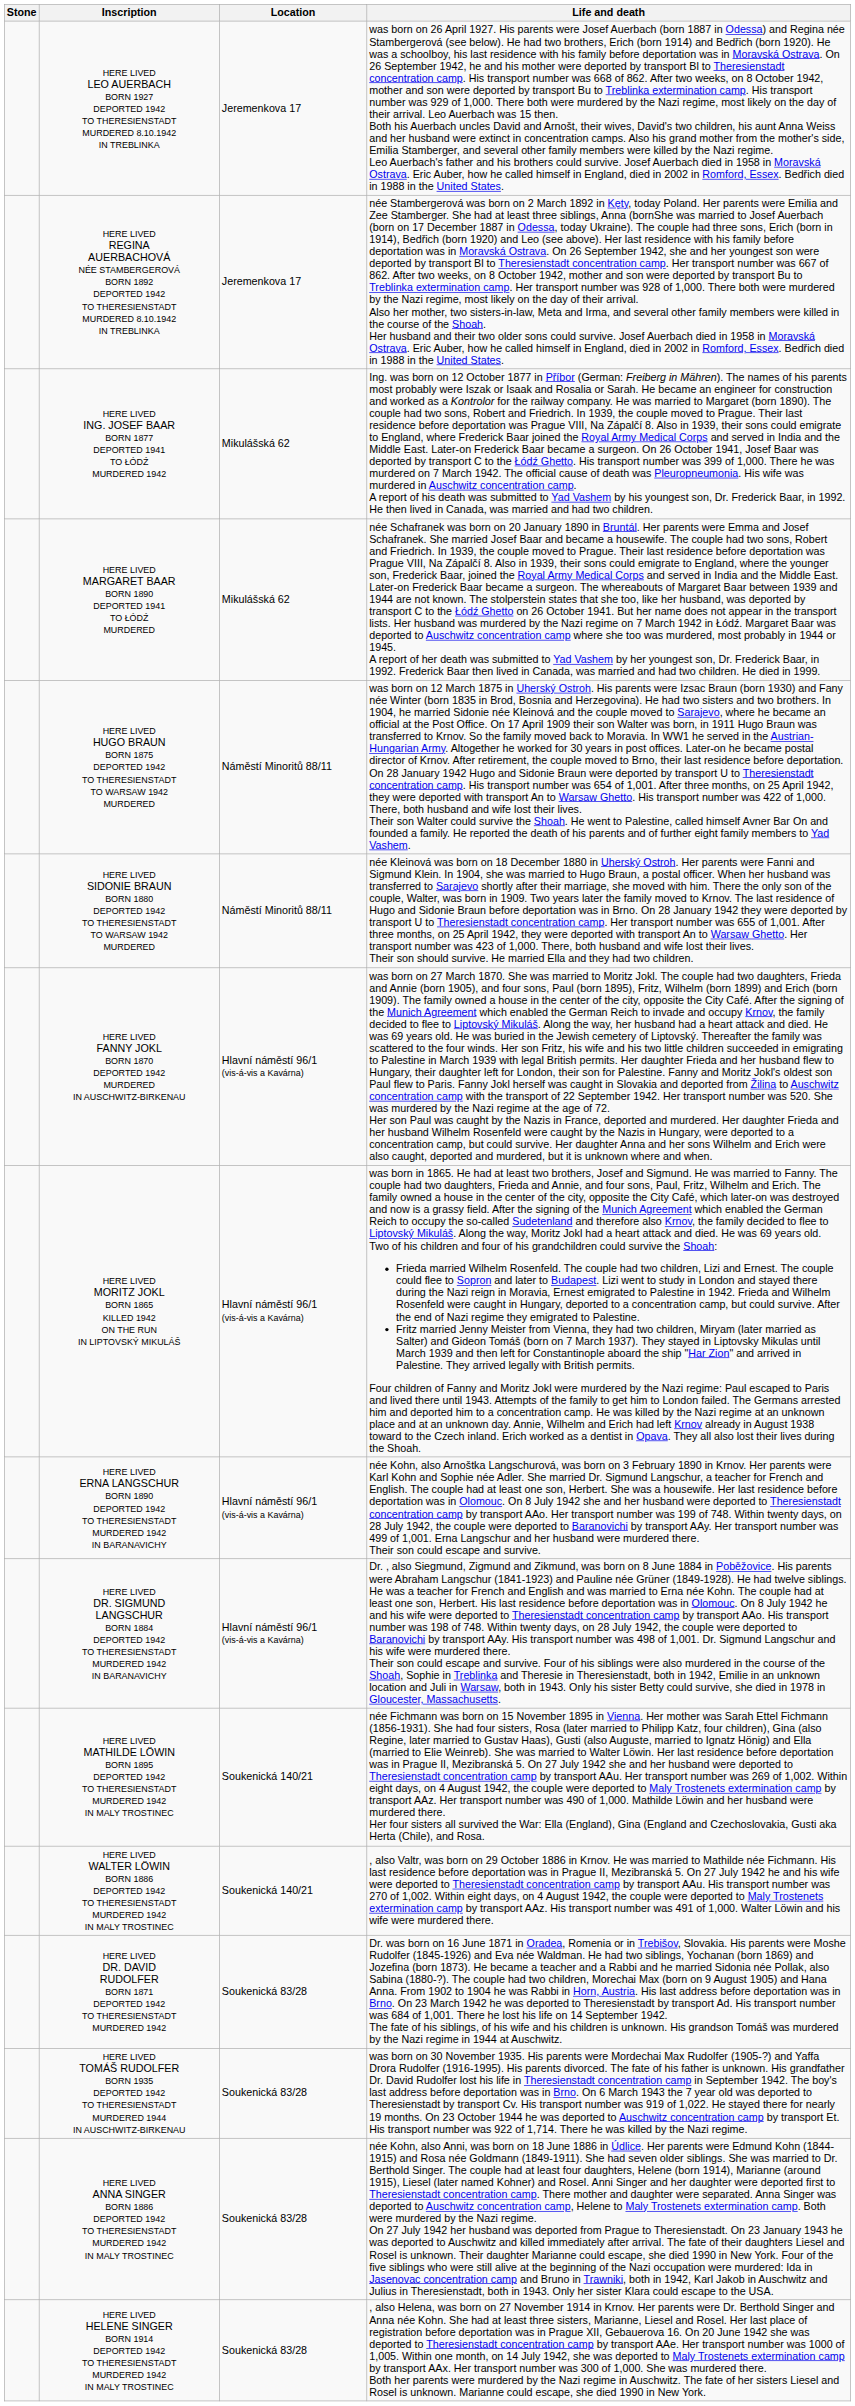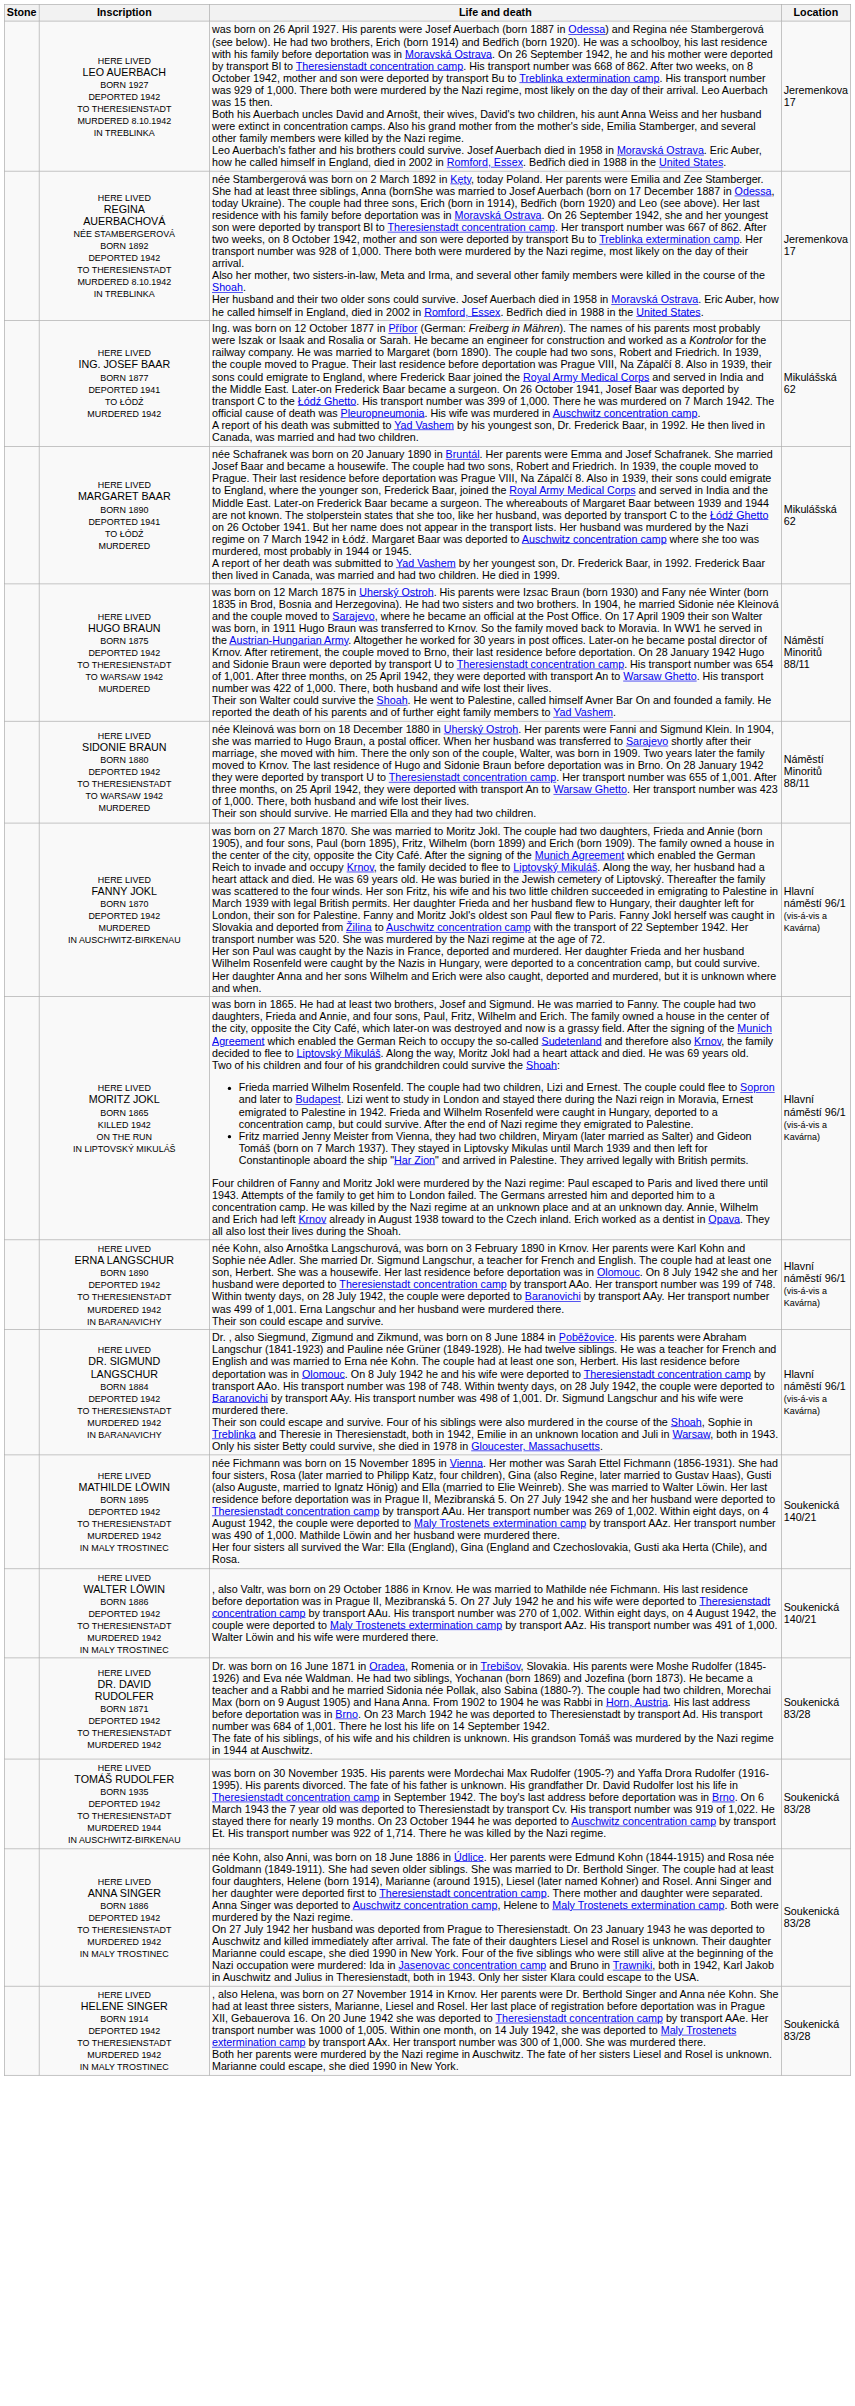columns swapped: (293, 13) <-> (609, 13)
